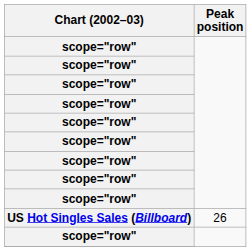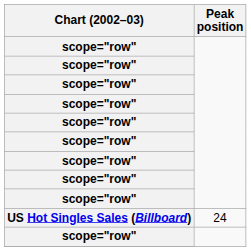(220, 217) 26 -> (220, 217) 24
